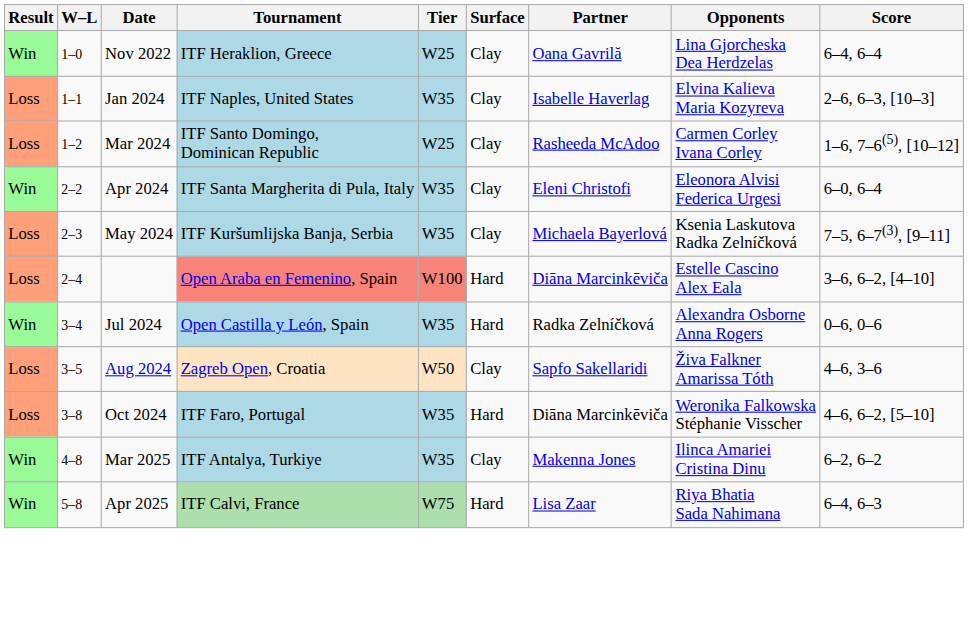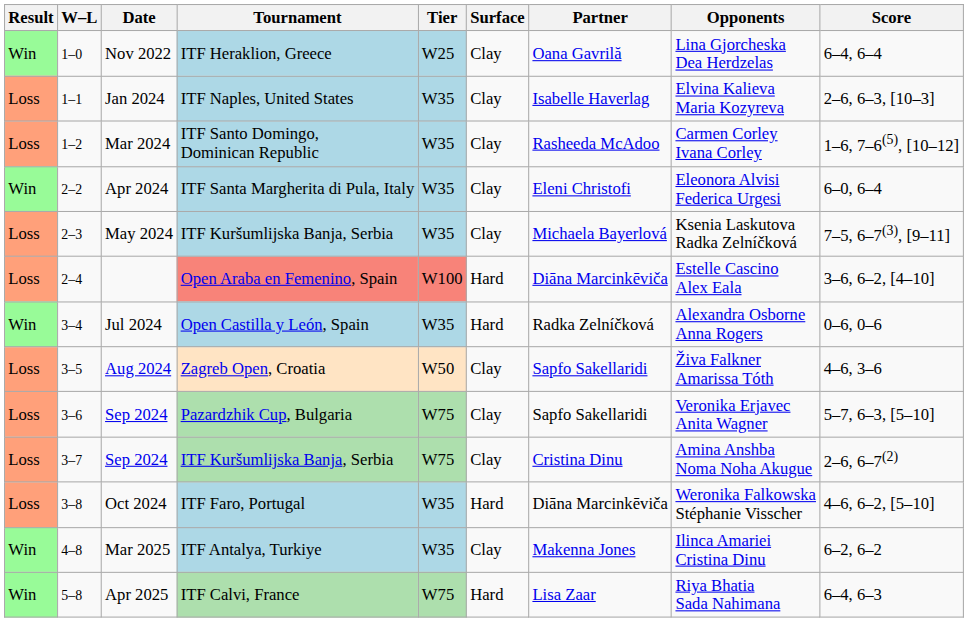(438, 143) W25 -> (438, 143) W35
+ row: (136, 414)
+ row: (136, 459)
